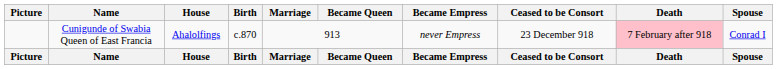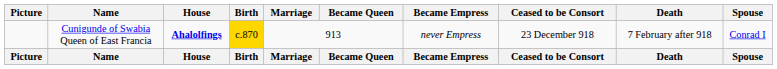(196, 34) normal -> (197, 34) bold
(245, 34) no background -> (247, 34) gold background
(669, 34) pink background -> (670, 34) no background
